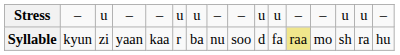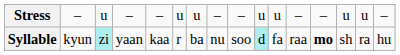(104, 38) no background -> (104, 38) paleturquoise background
(261, 38) no background -> (261, 38) paleturquoise background
(298, 38) khaki background -> (298, 38) no background
(323, 38) normal -> (323, 38) bold
